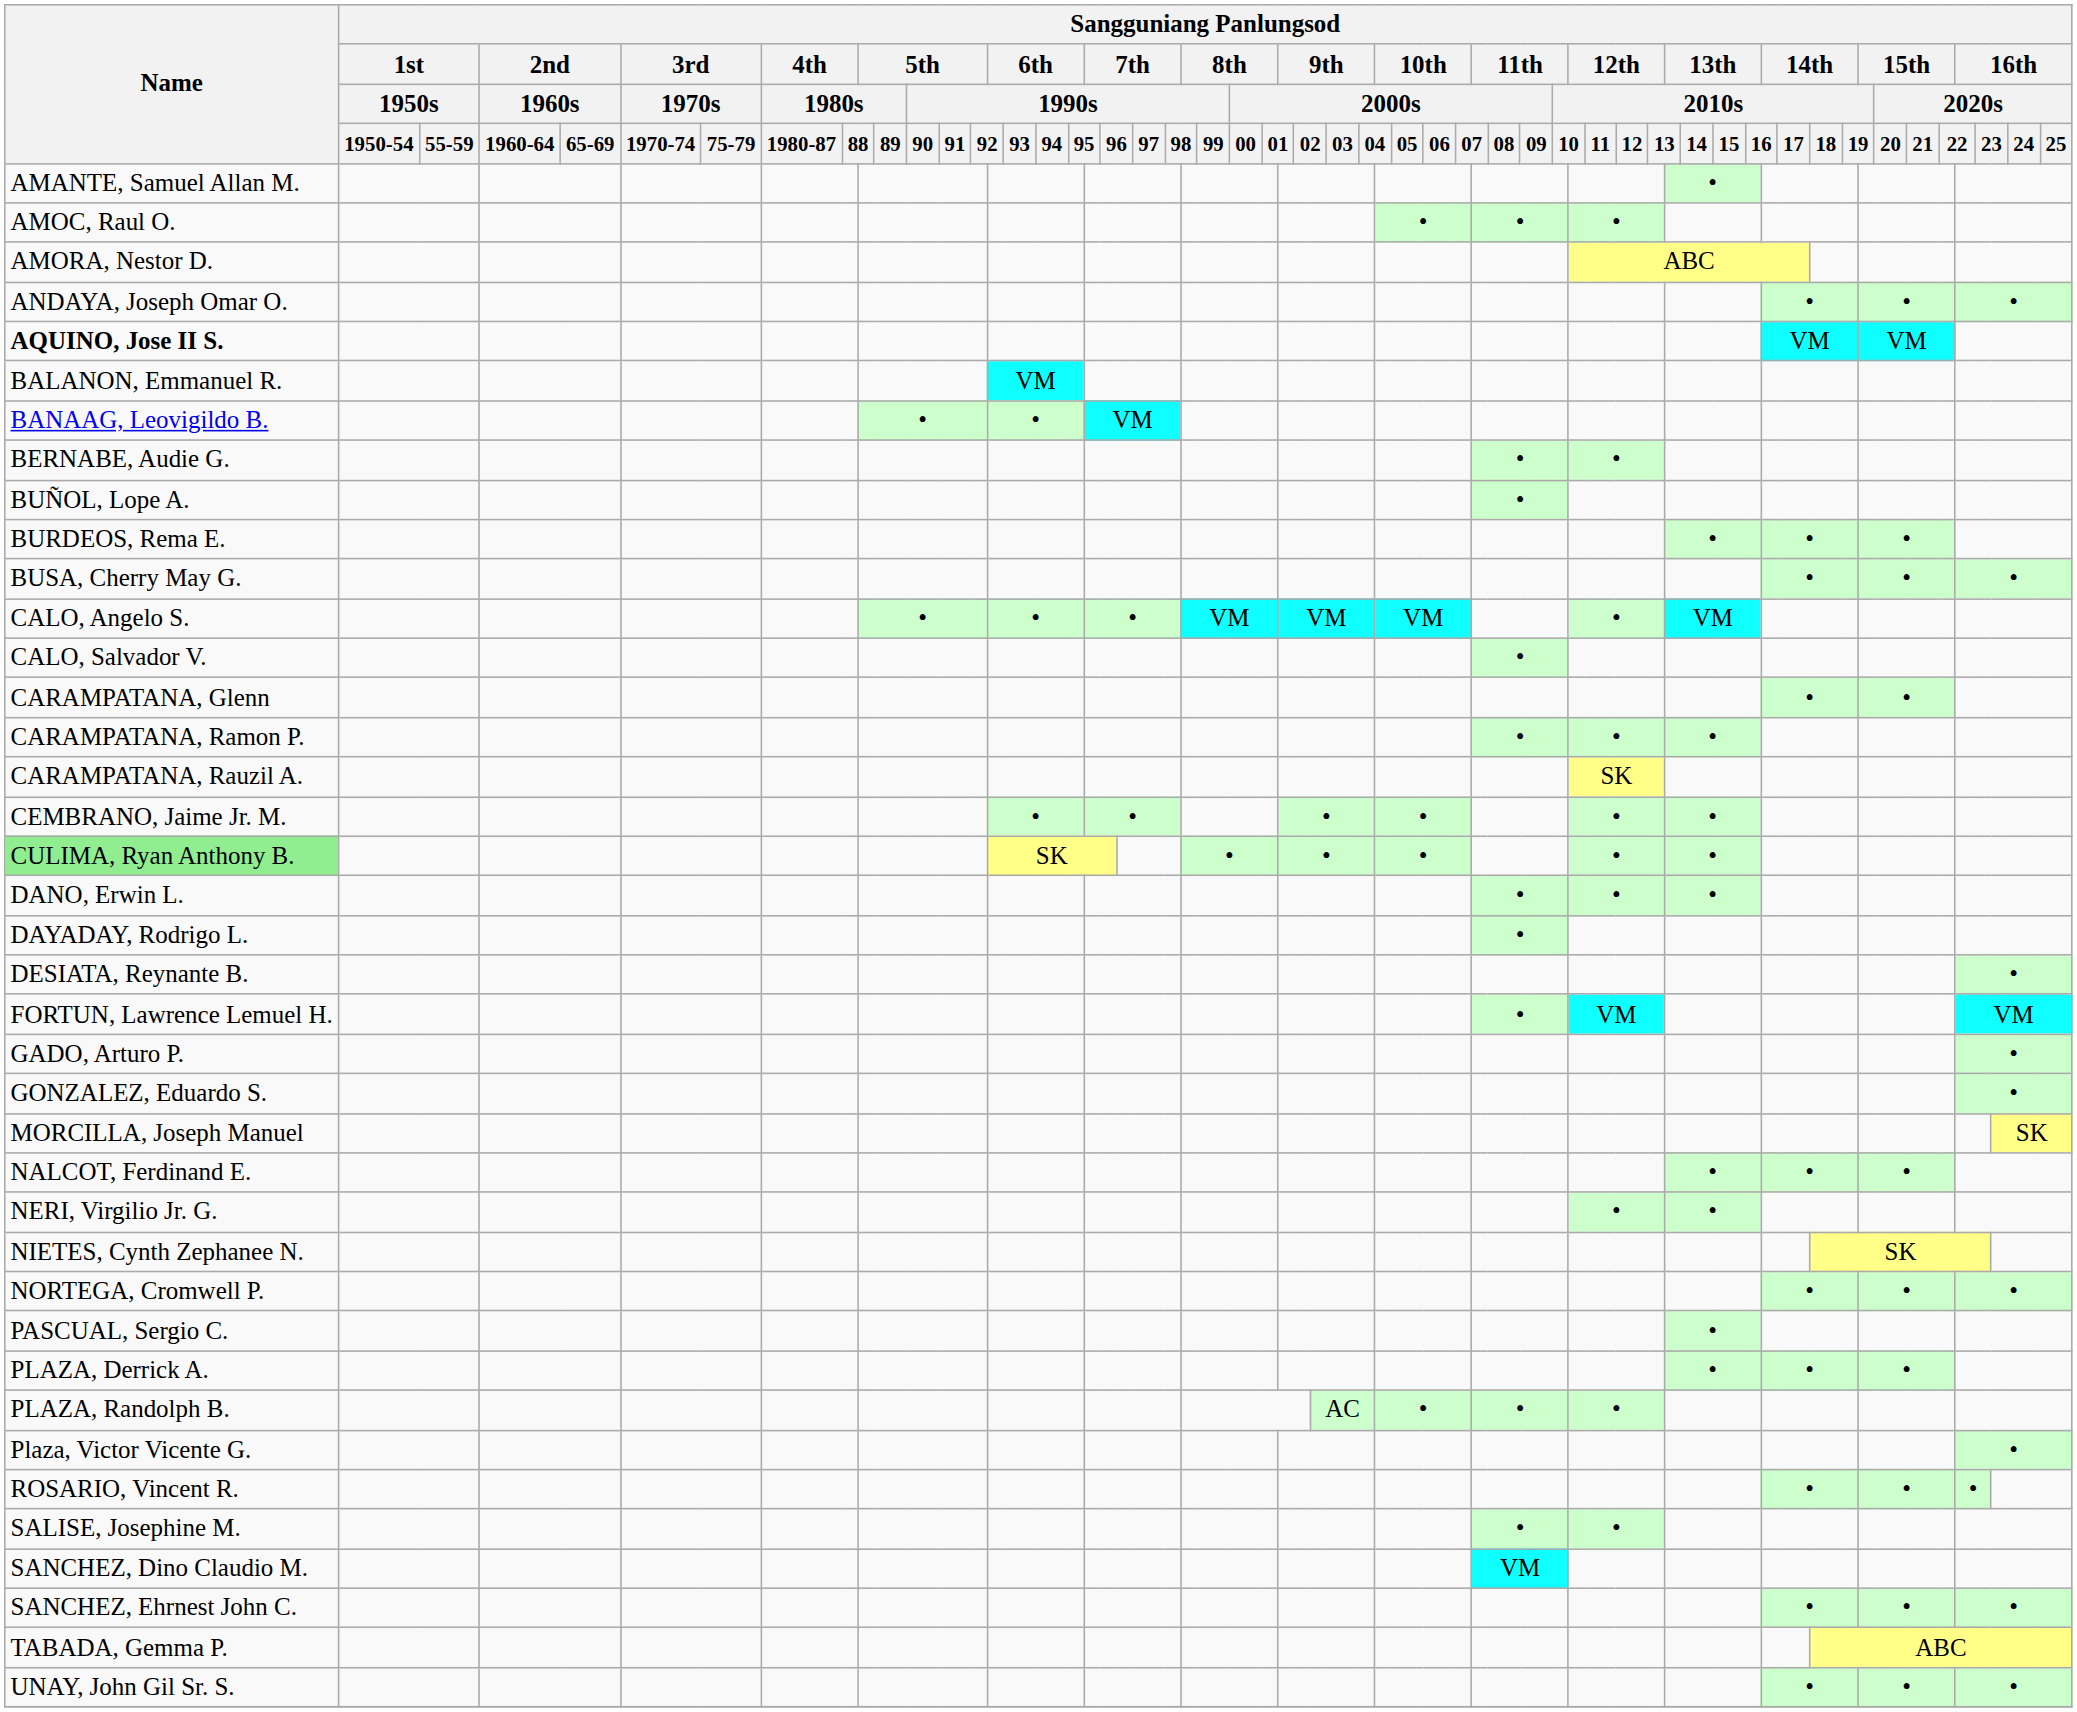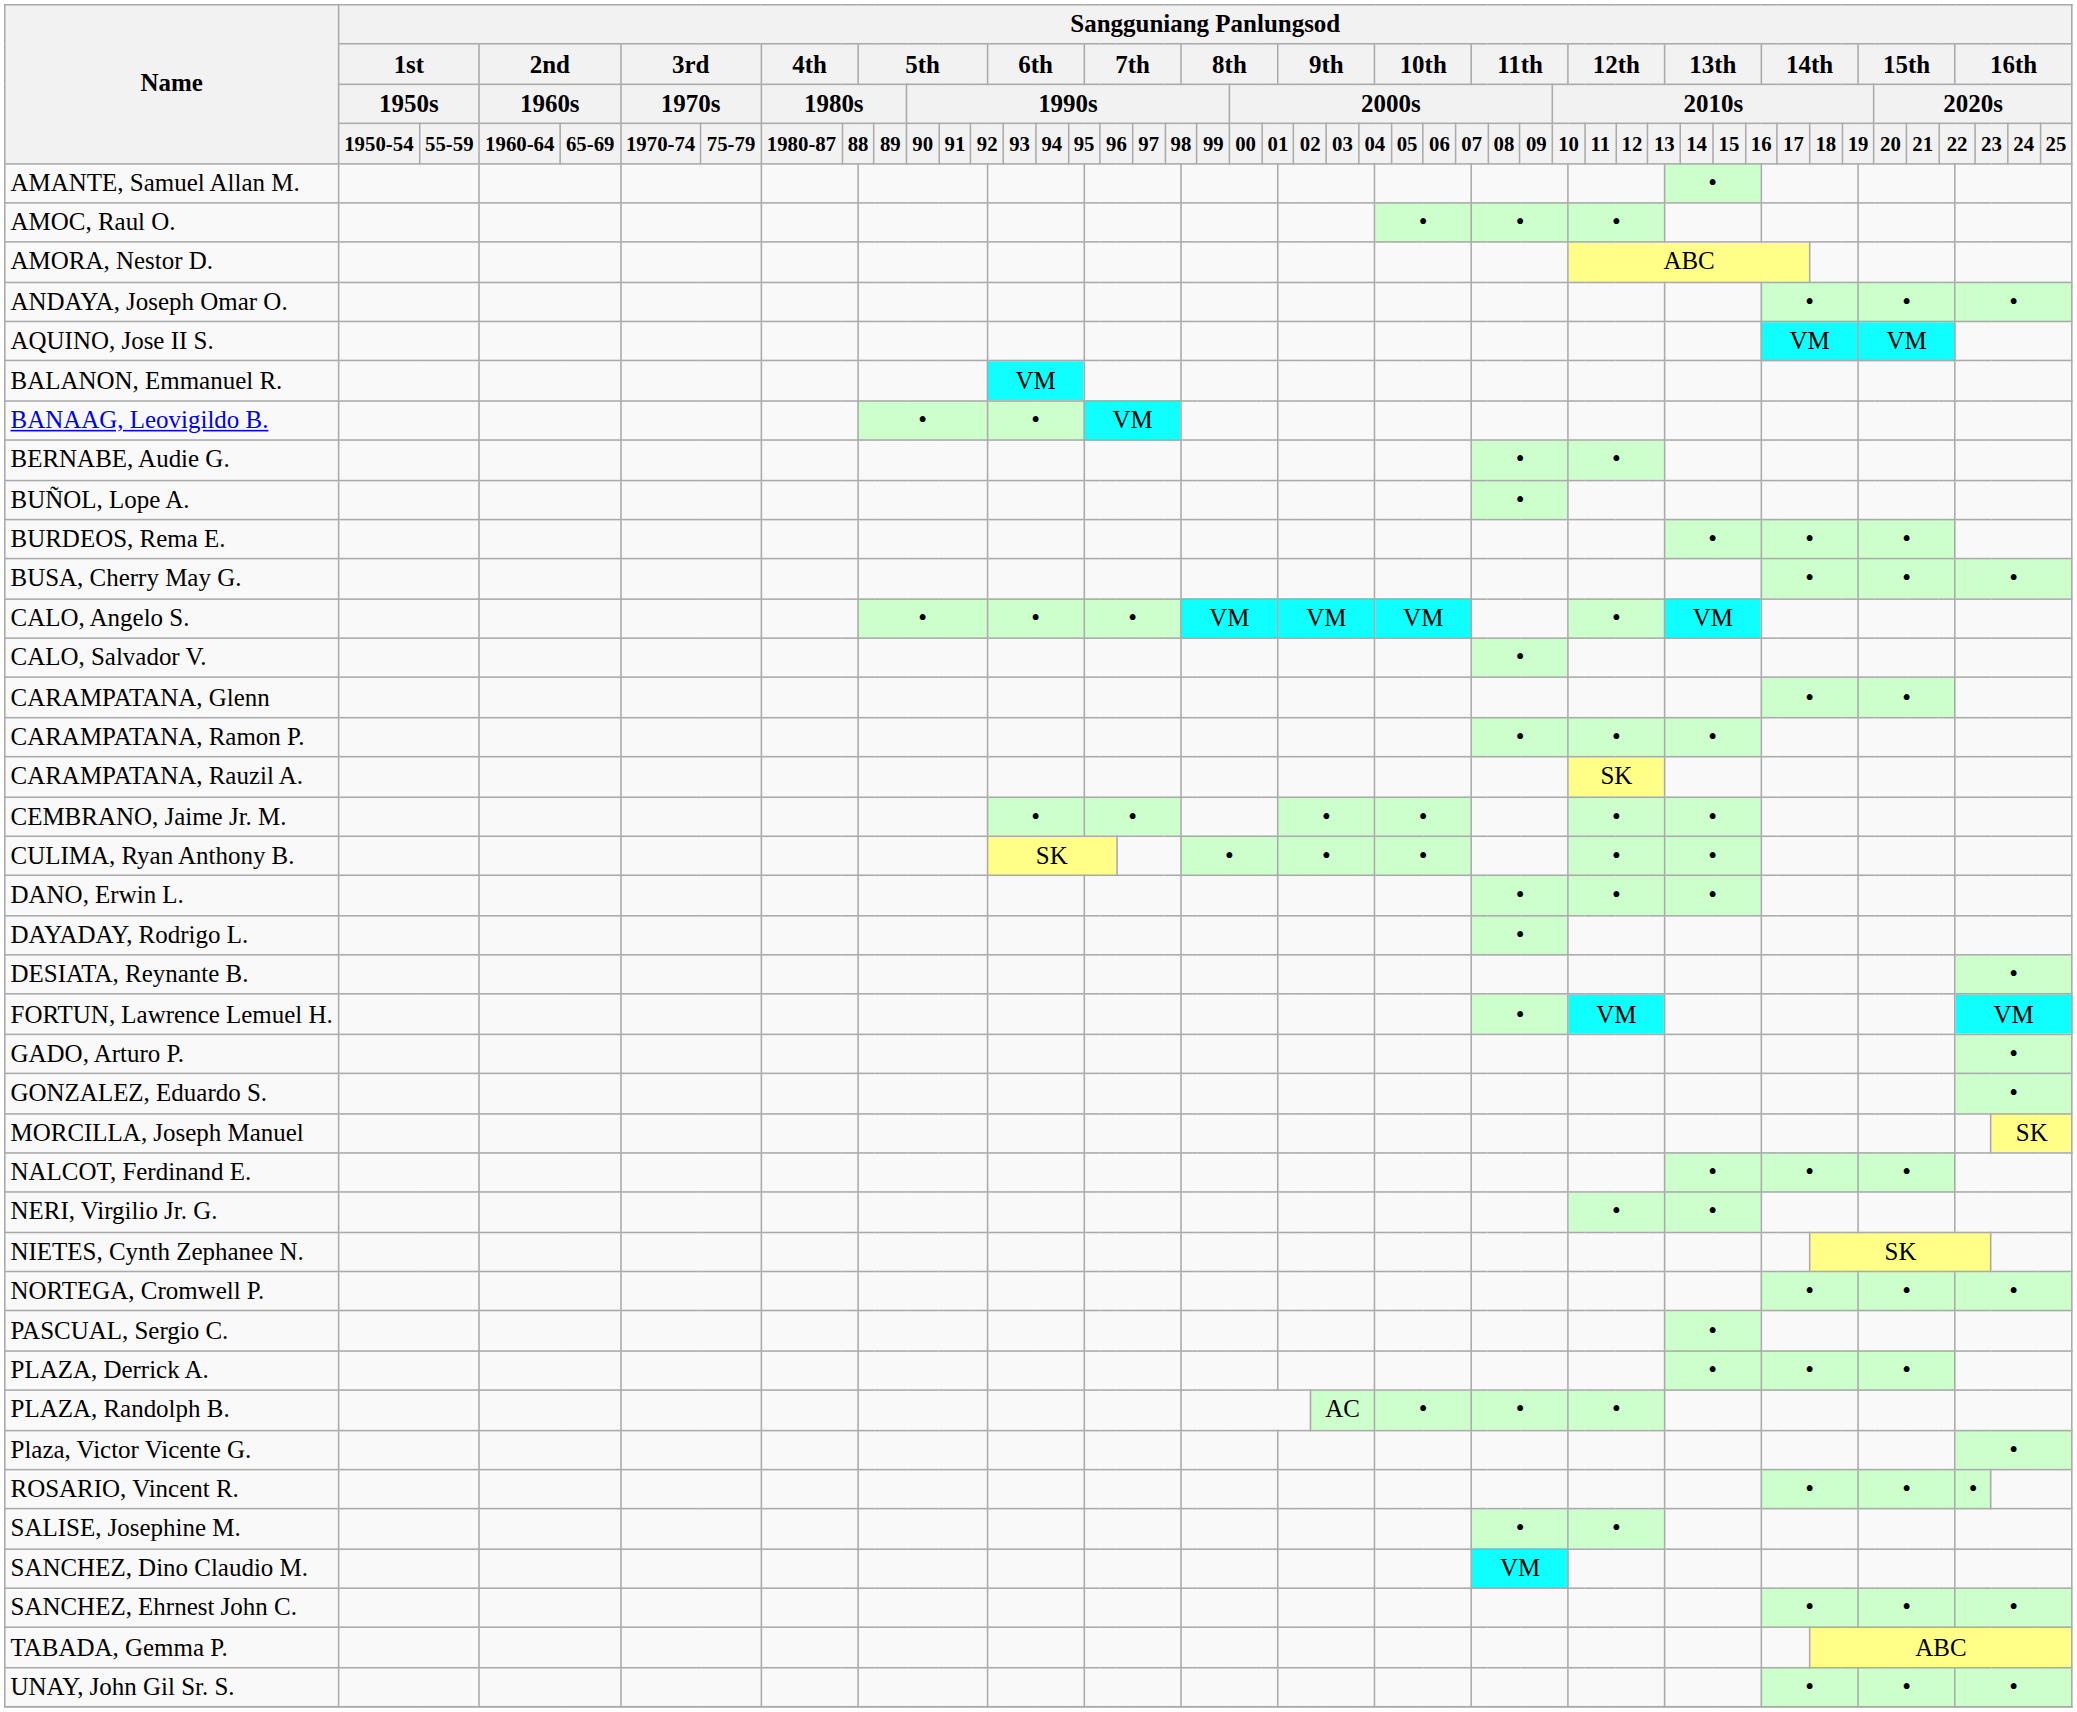(117, 340) bold -> (112, 340) normal
(153, 855) lightgreen background -> (153, 855) no background
